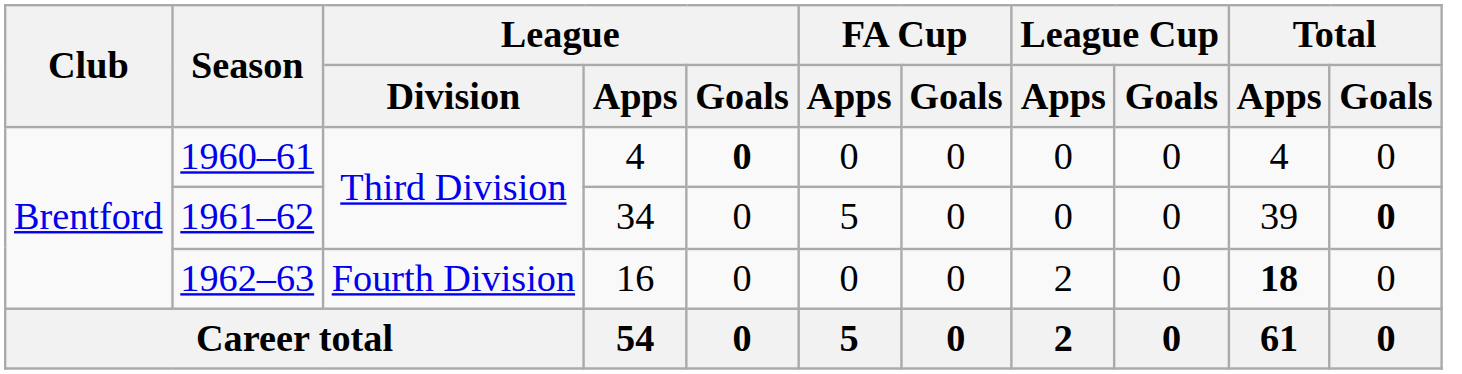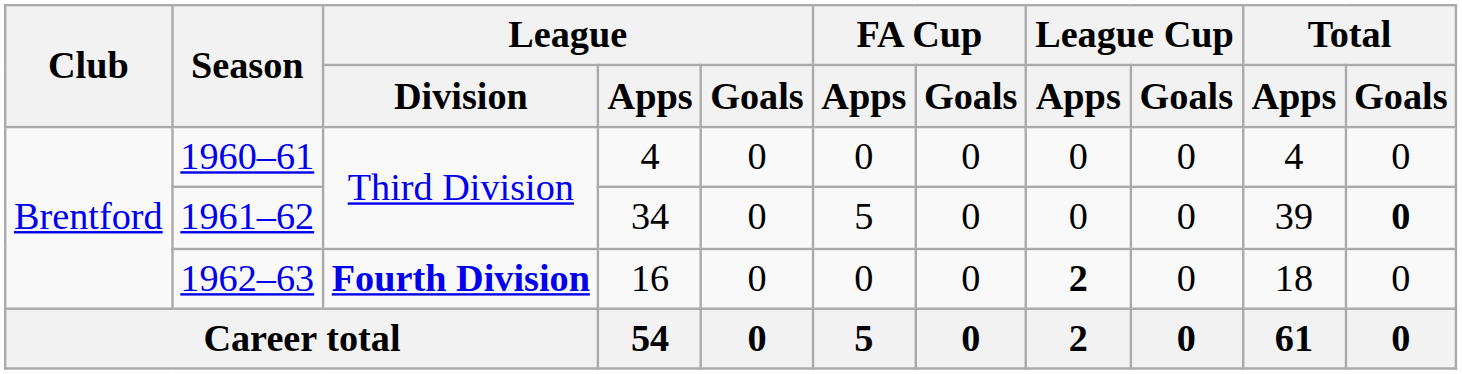(742, 156) bold -> (757, 156) normal
(453, 277) normal -> (461, 277) bold
(1063, 277) normal -> (1078, 277) bold
(1279, 277) bold -> (1294, 277) normal
